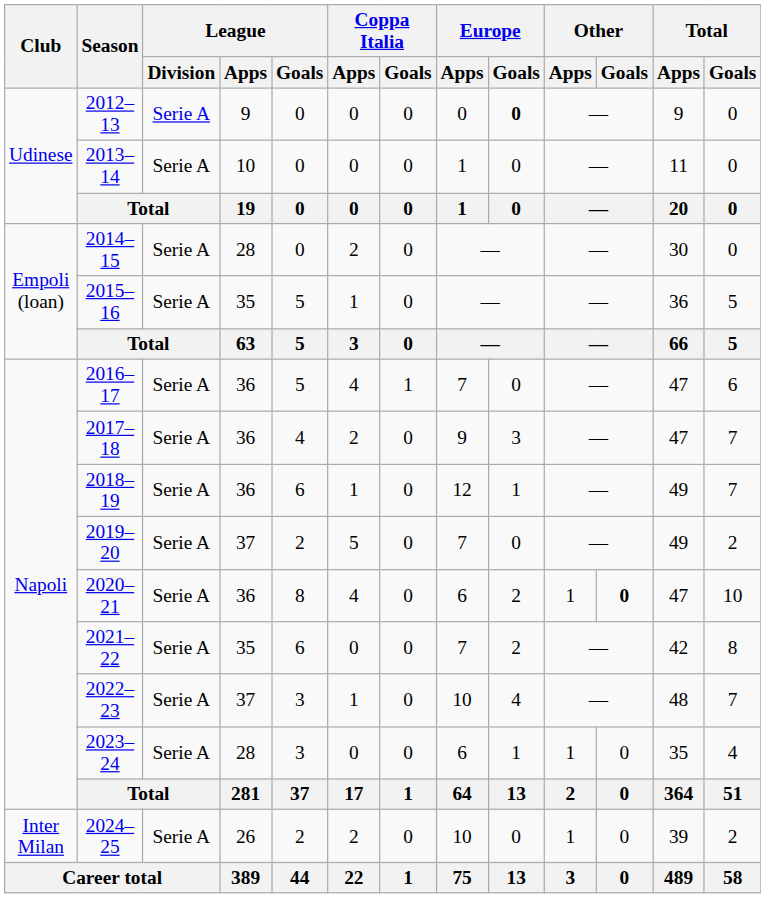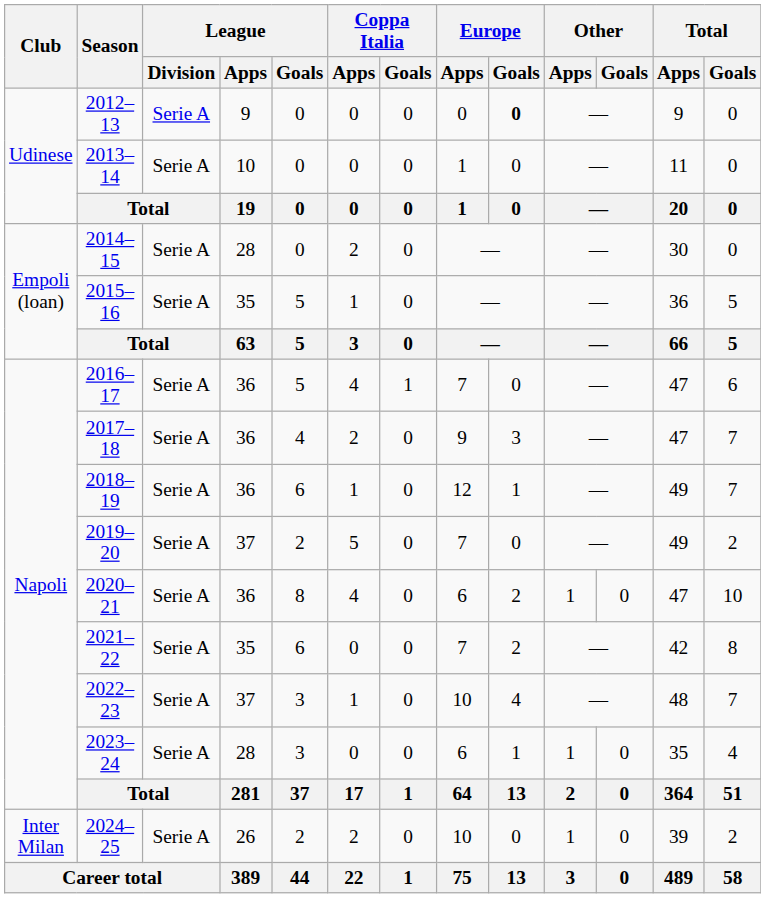(624, 595) bold -> (624, 595) normal
